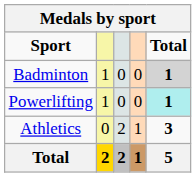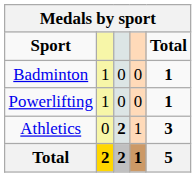(169, 73) lightgrey background -> (169, 73) no background
(169, 101) paleturquoise background -> (169, 101) no background
(121, 129) normal -> (121, 129) bold
